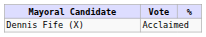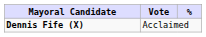(45, 25) normal -> (45, 25) bold
